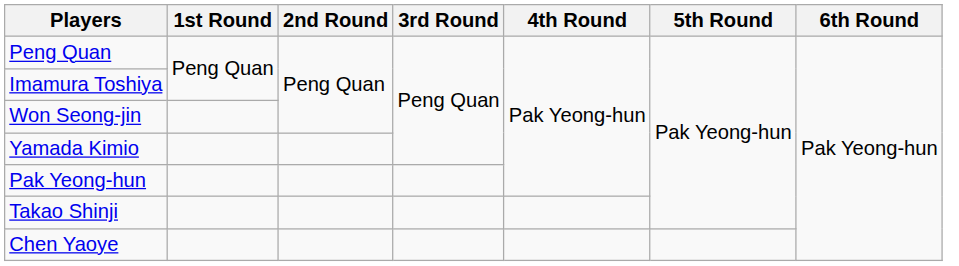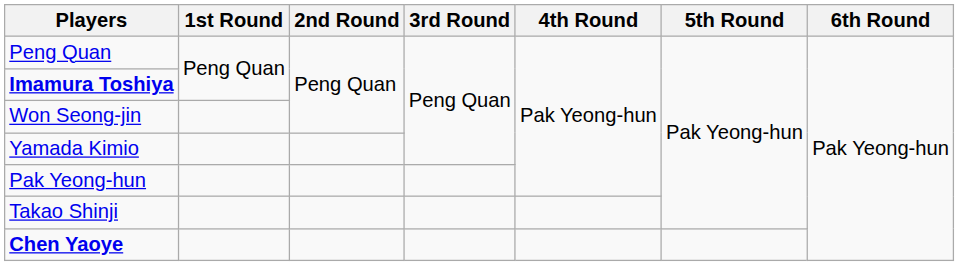(86, 84) normal -> (91, 84) bold
(64, 244) normal -> (66, 244) bold
